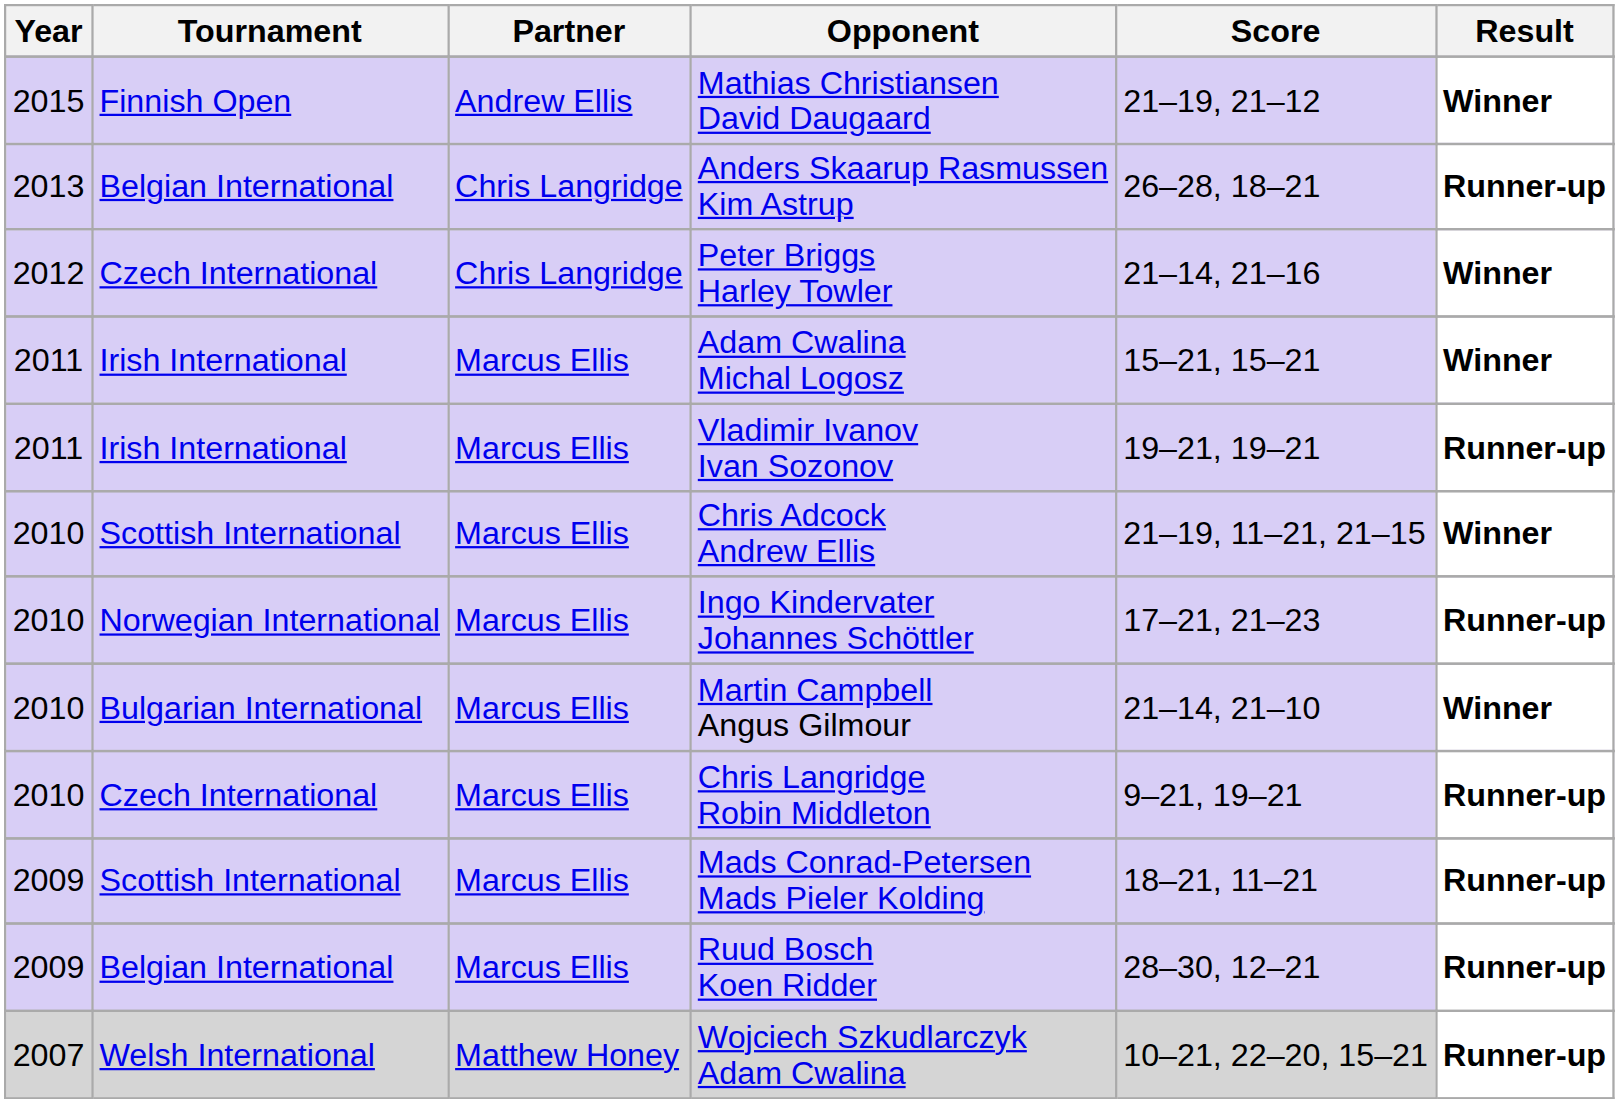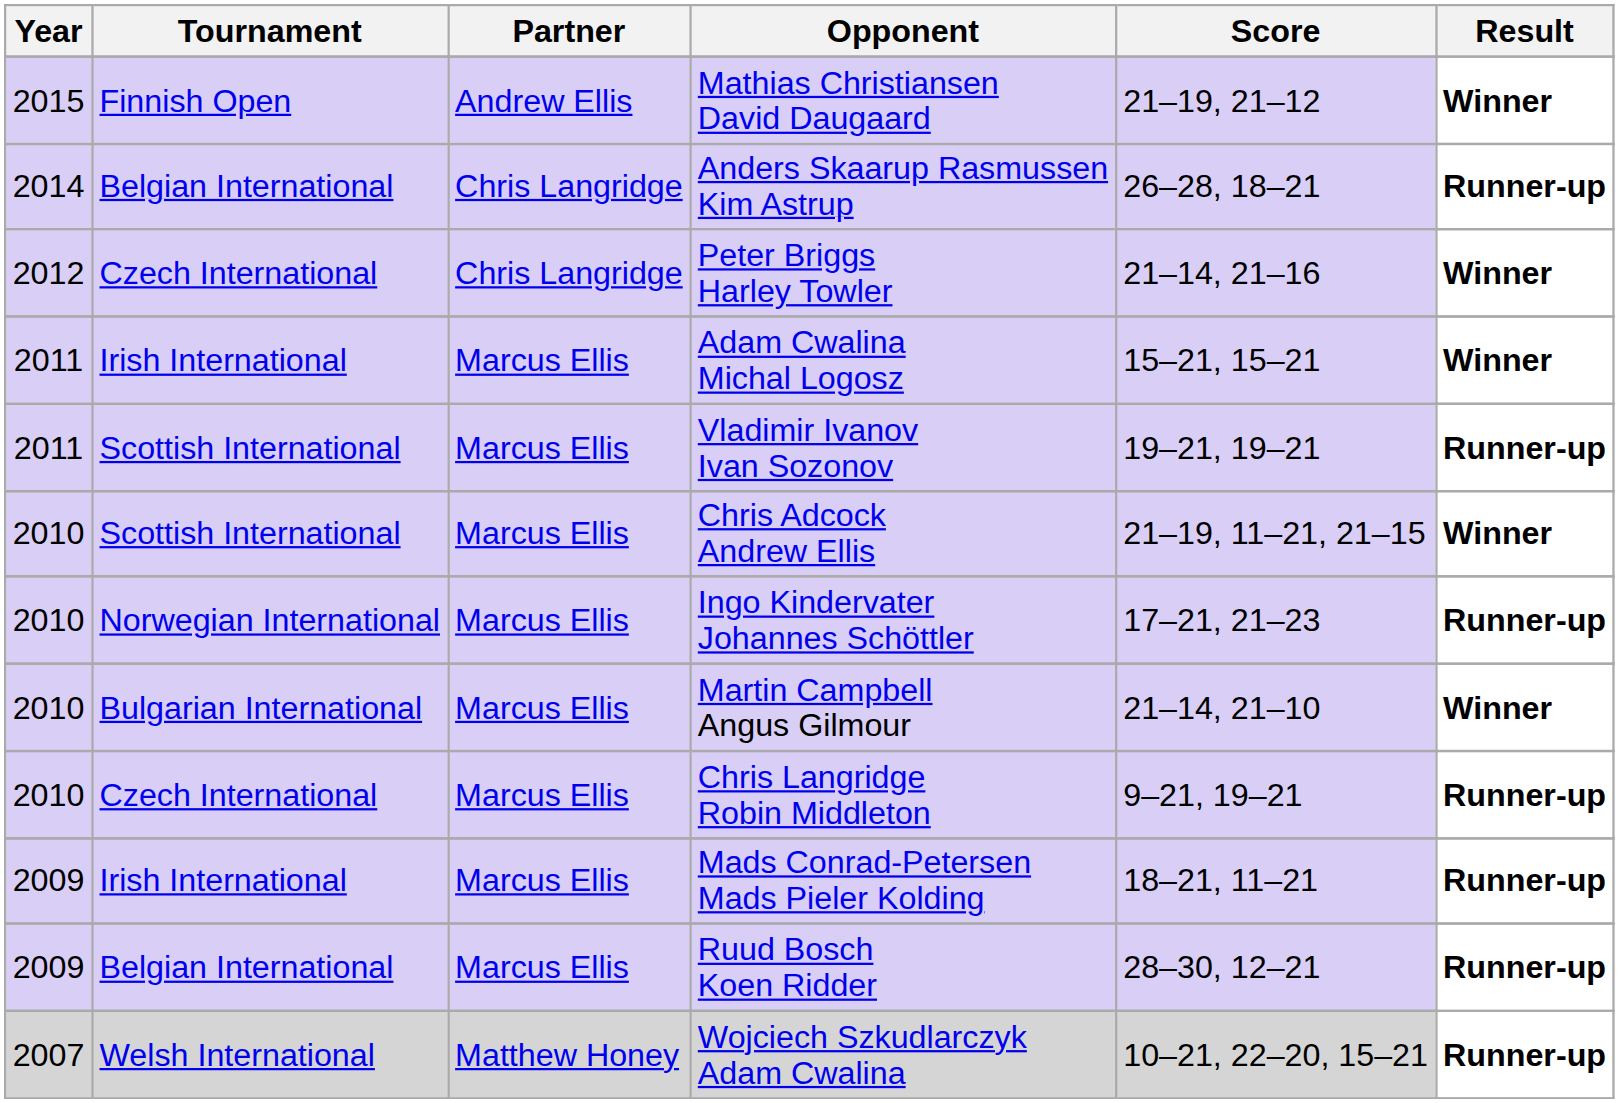(49, 187) 2013 -> (49, 187) 2014
(223, 447) Irish International -> (250, 447) Scottish International
(250, 881) Scottish International -> (223, 881) Irish International
